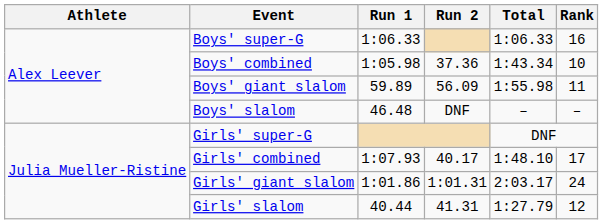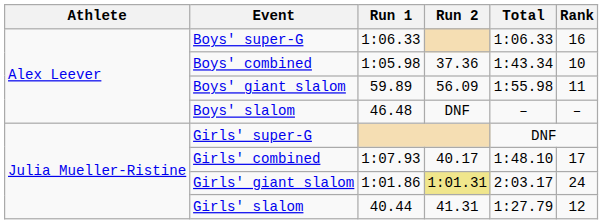(457, 183) no background -> (457, 183) khaki background
